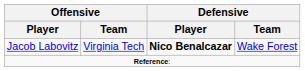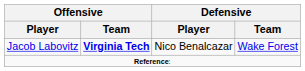(114, 47) normal -> (116, 47) bold
(191, 47) bold -> (194, 47) normal
